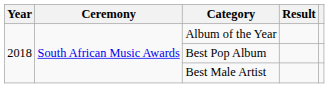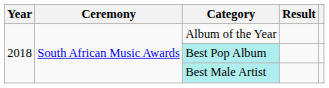(226, 53) no background -> (226, 53) paleturquoise background
(226, 72) no background -> (226, 72) paleturquoise background
